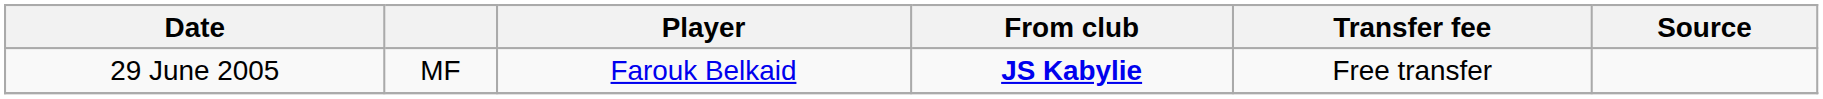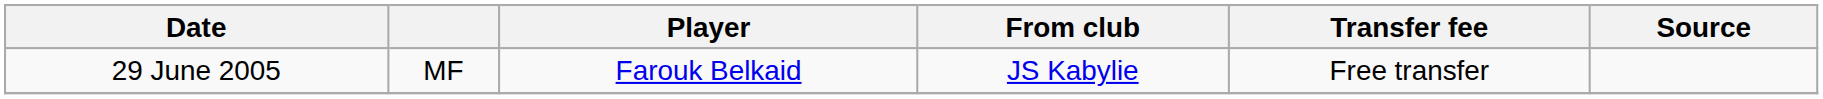(1072, 71) bold -> (1073, 71) normal
